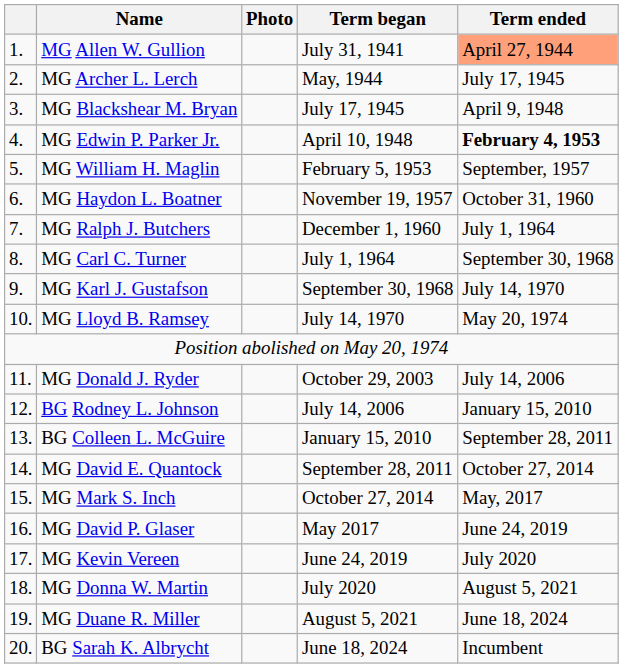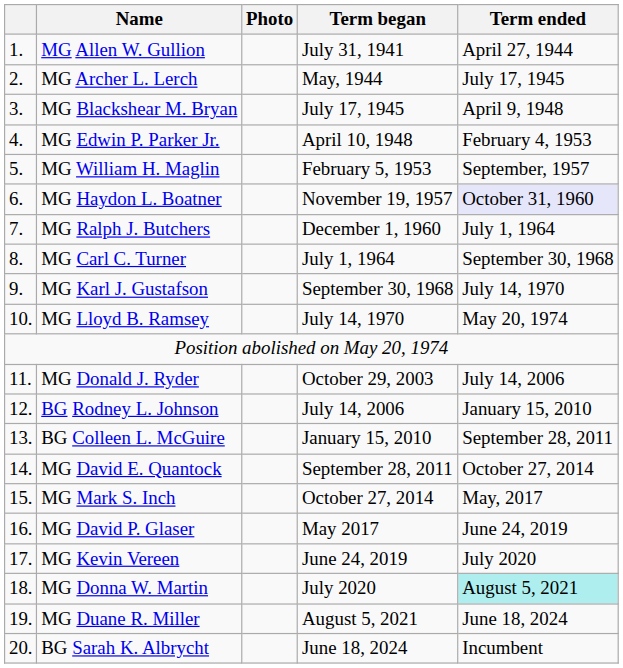(518, 49) lightsalmon background -> (518, 49) no background
(531, 139) bold -> (527, 139) normal
(528, 199) no background -> (528, 199) lavender background
(520, 588) no background -> (520, 588) paleturquoise background
